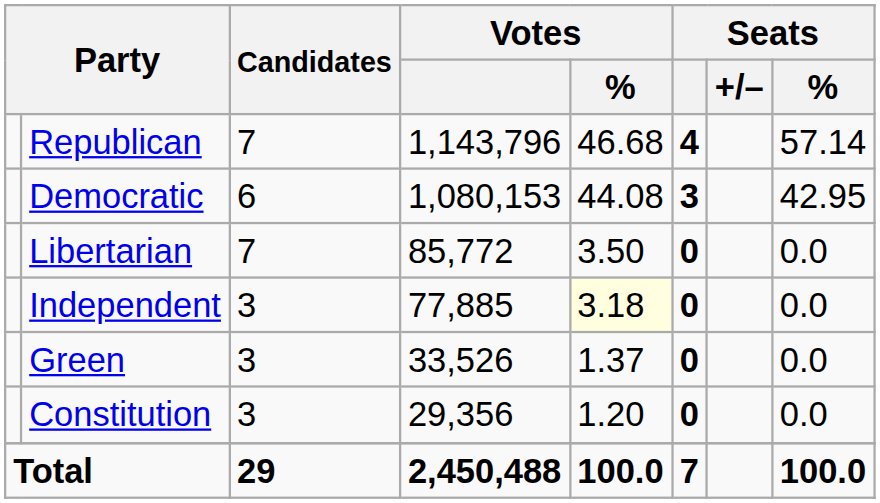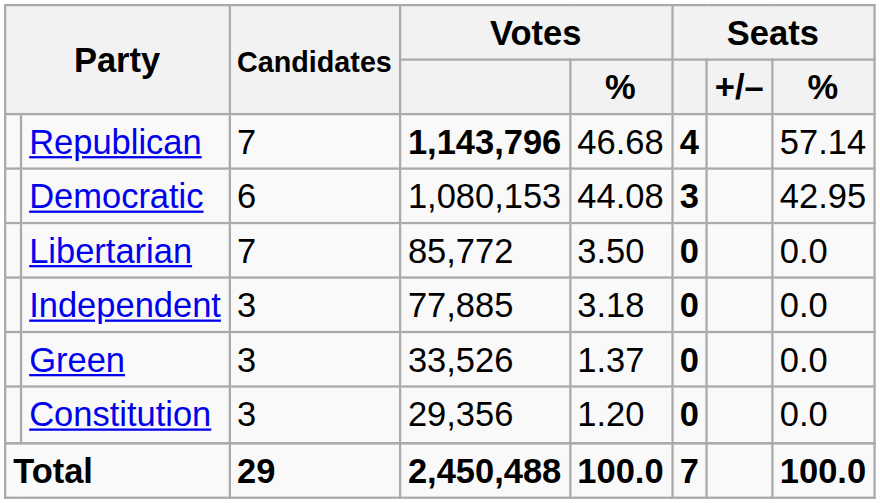(485, 142) normal -> (485, 142) bold
(611, 306) lightyellow background -> (611, 306) no background
